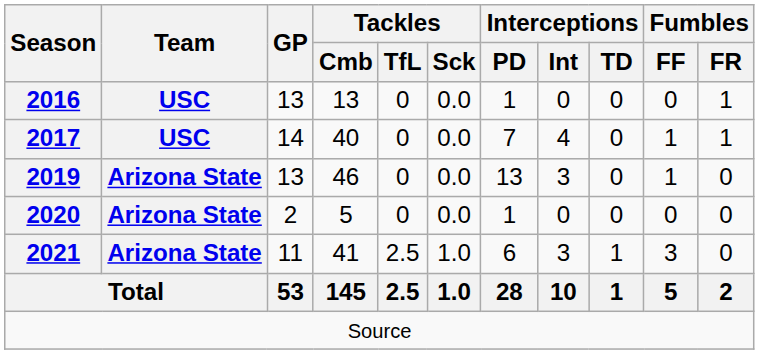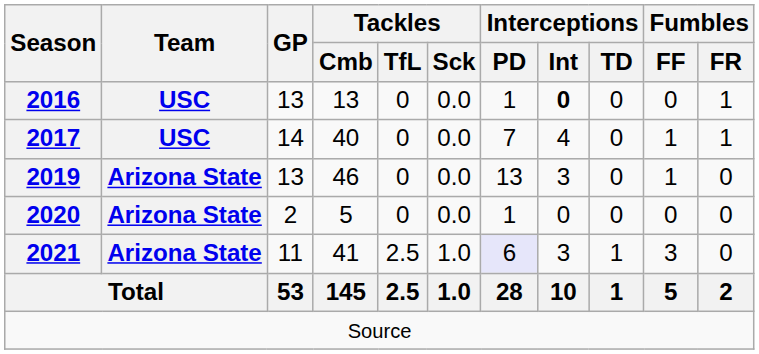(563, 100) normal -> (563, 100) bold
(509, 253) no background -> (509, 253) lavender background
